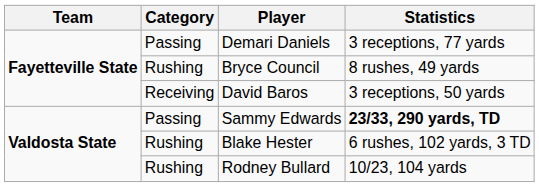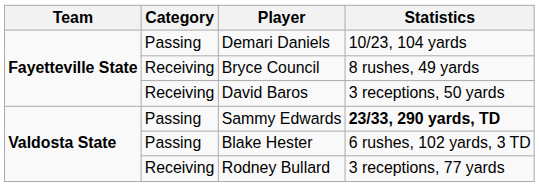(427, 43) 3 receptions, 77 yards -> (408, 43) 10/23, 104 yards
(174, 68) Rushing -> (180, 68) Receiving
(174, 143) Rushing -> (173, 143) Passing
(174, 168) Rushing -> (180, 168) Receiving
(408, 168) 10/23, 104 yards -> (427, 168) 3 receptions, 77 yards
